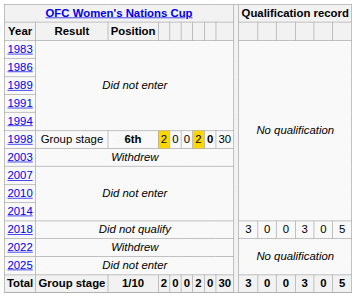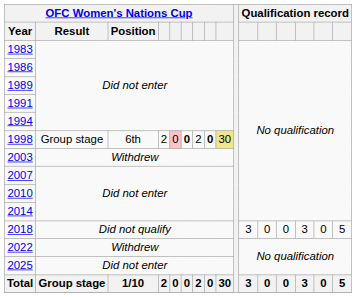(133, 139) bold -> (133, 139) normal
(164, 139) gold background -> (164, 139) no background
(175, 139) no background -> (175, 139) pink background
(187, 139) normal -> (187, 139) bold
(199, 139) gold background -> (199, 139) no background
(225, 139) no background -> (225, 139) khaki background
